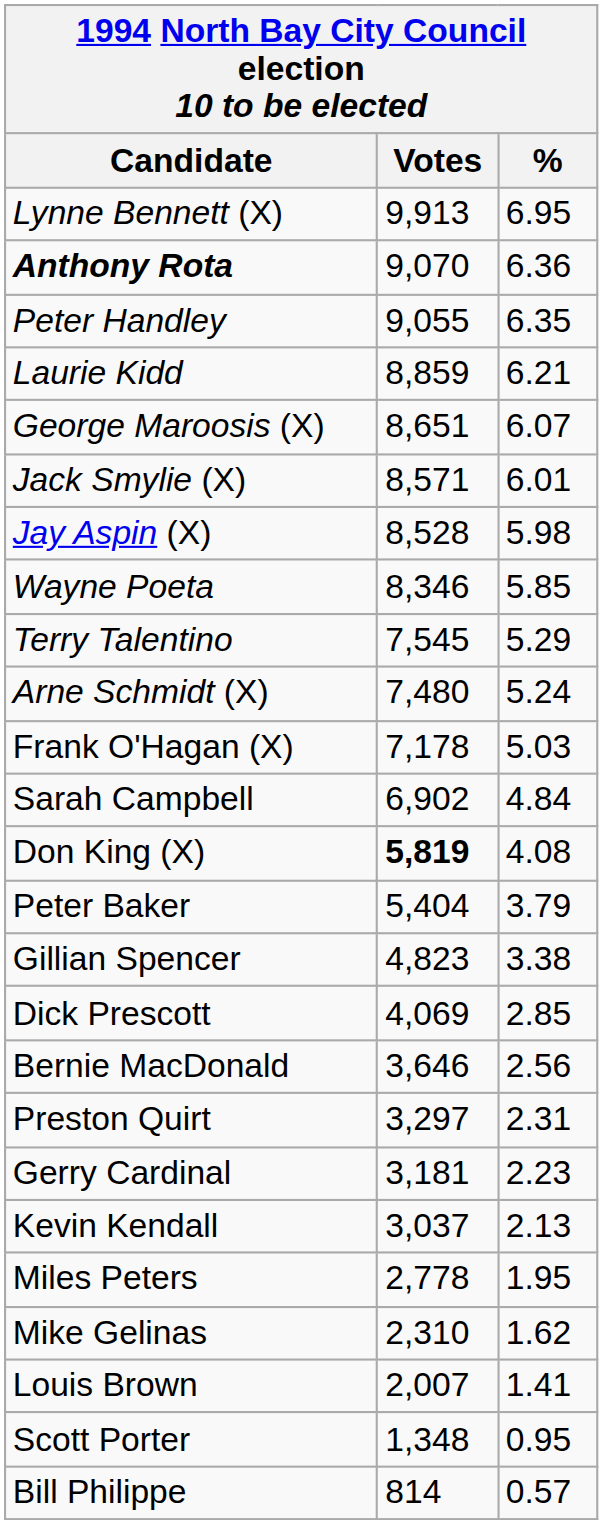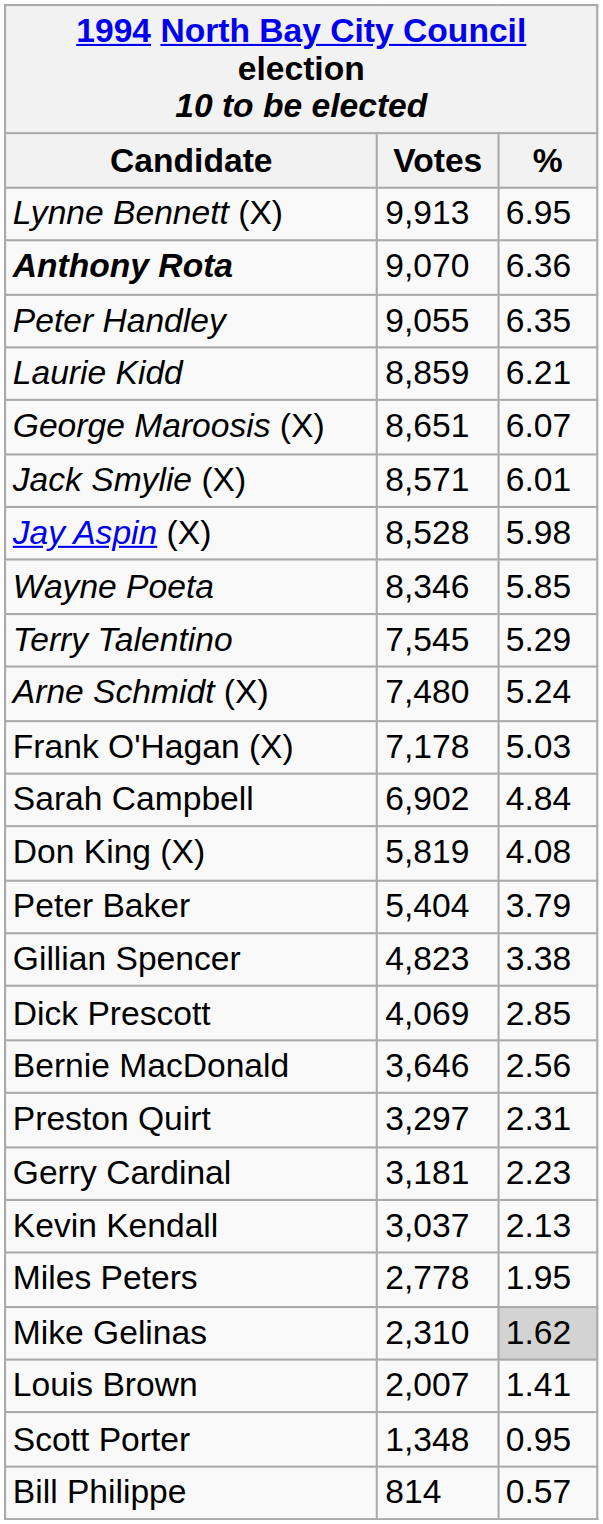(427, 852) bold -> (427, 852) normal
(538, 1332) no background -> (538, 1332) lightgrey background
